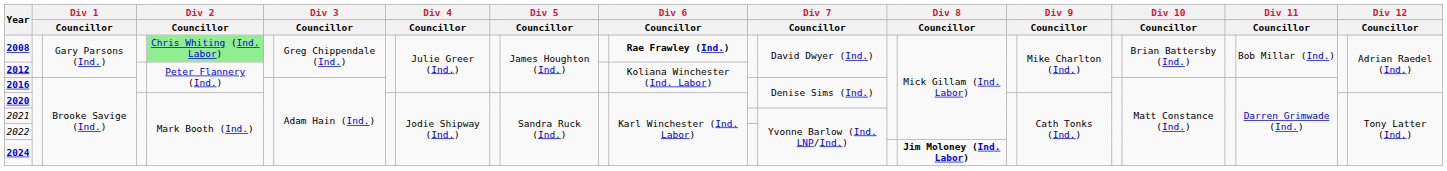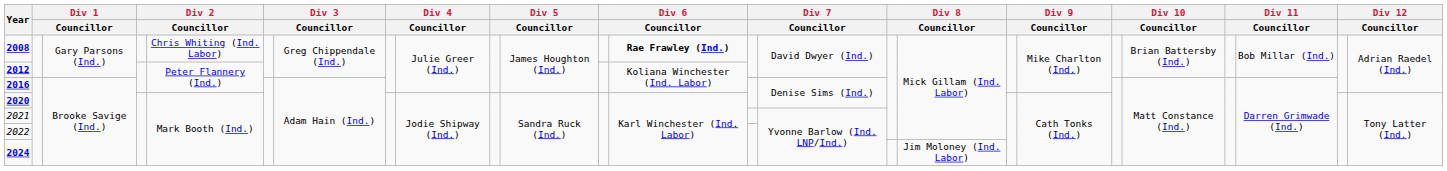(205, 49) lightgreen background -> (205, 49) no background
(952, 152) bold -> (952, 152) normal
